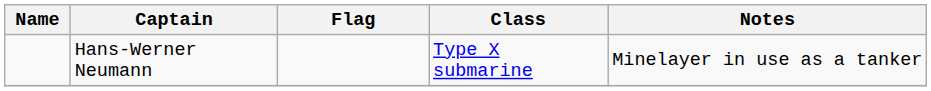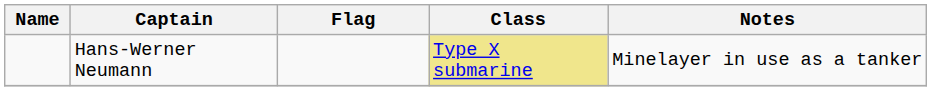(483, 60) no background -> (483, 60) khaki background
